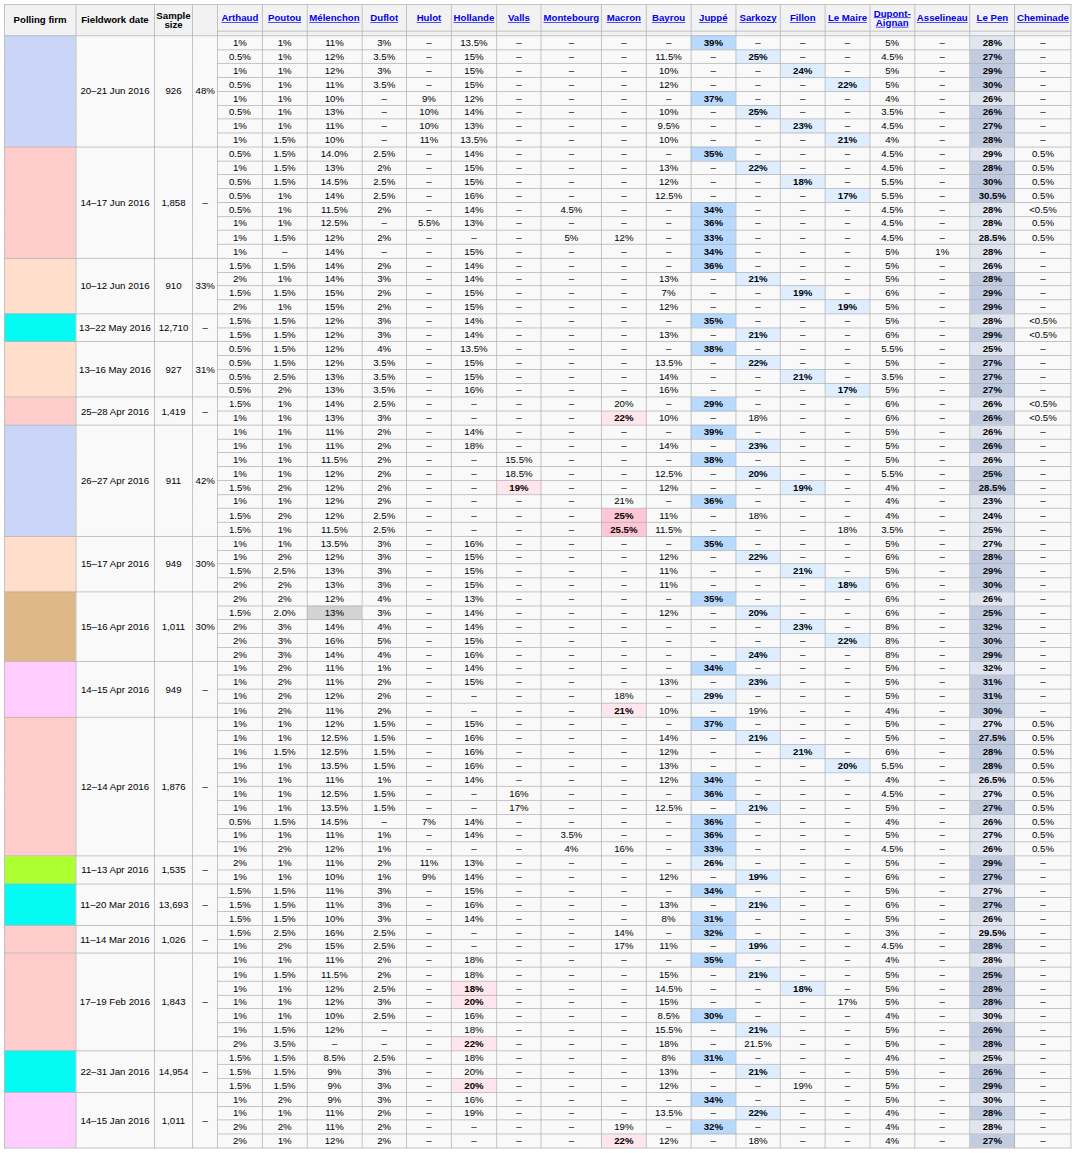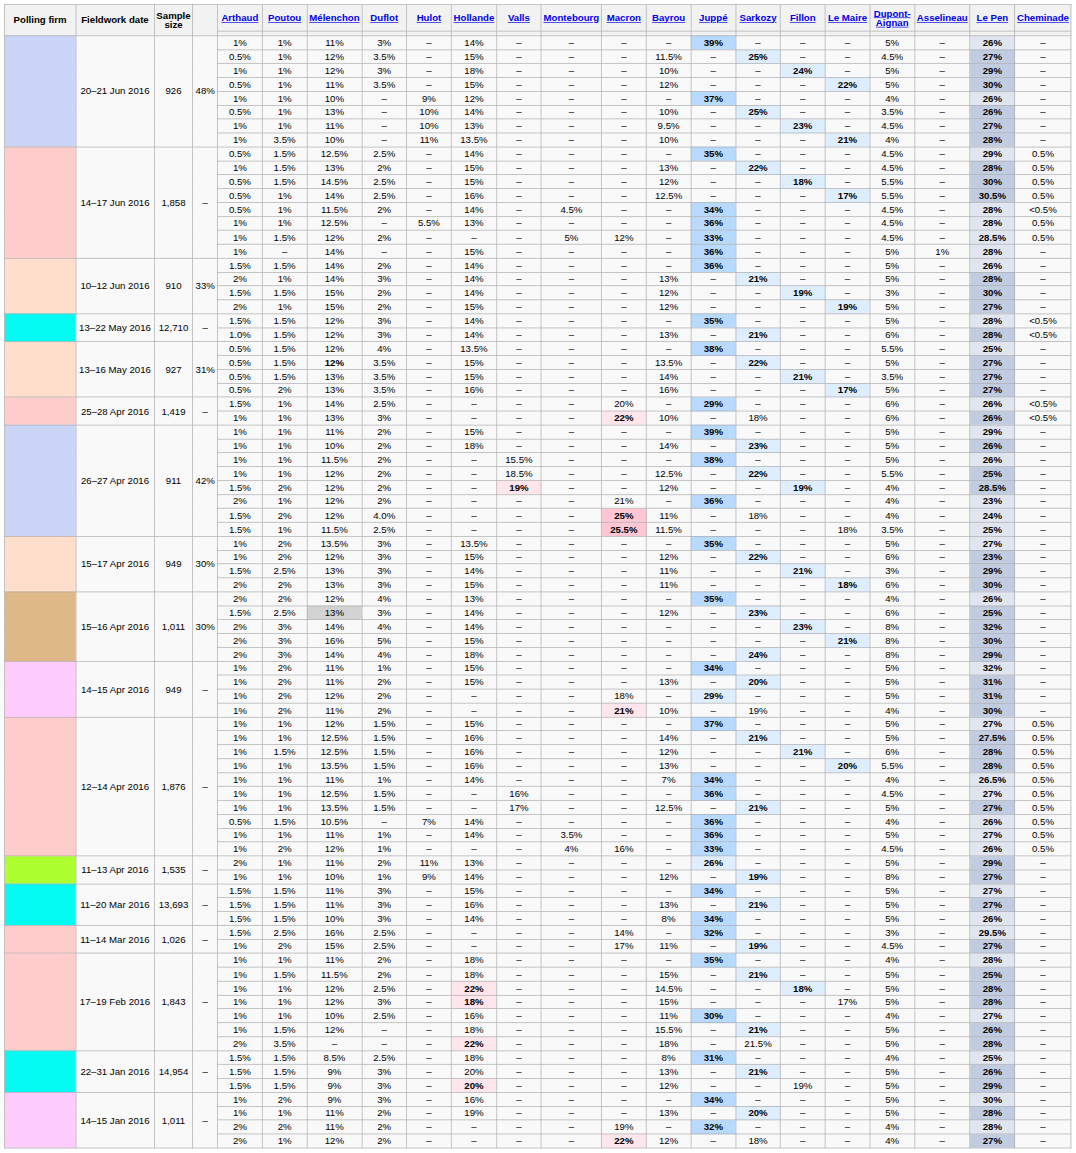(474, 43) 13.5% -> (474, 43) 14%
(992, 43) 28% -> (992, 43) 26%
(474, 71) 15% -> (474, 71) 18%
(285, 140) 1.5% -> (285, 140) 3.5%
(334, 154) 14.0% -> (334, 154) 12.5%
(713, 252) 34% -> (713, 252) 36%
(474, 293) 15% -> (474, 293) 14%
(669, 293) 7% -> (669, 293) 12%
(892, 293) 6% -> (892, 293) 3%
(992, 293) 29% -> (992, 293) 30%
(992, 307) 29% -> (992, 307) 27%
(240, 335) 1.5% -> (240, 335) 1.0%
(992, 335) 29% -> (992, 335) 28%
(334, 363) normal -> (334, 363) bold
(285, 377) 2.5% -> (285, 377) 1.5%
(474, 432) 14% -> (474, 432) 15%
(992, 432) 26% -> (992, 432) 29%
(334, 446) 11% -> (334, 446) 10%
(758, 474) 20% -> (758, 474) 22%
(240, 502) 1% -> (240, 502) 2%
(384, 516) 2.5% -> (384, 516) 4.0%
(285, 543) 1% -> (285, 543) 2%
(474, 543) 16% -> (474, 543) 13.5%
(992, 557) 28% -> (992, 557) 23%
(474, 571) 15% -> (474, 571) 14%
(892, 571) 5% -> (892, 571) 3%
(892, 599) 6% -> (892, 599) 4%
(285, 613) 2.0% -> (285, 613) 2.5%
(758, 613) 20% -> (758, 613) 23%
(847, 641) 22% -> (847, 641) 21%
(474, 655) 16% -> (474, 655) 18%
(474, 669) 14% -> (474, 669) 15%
(758, 683) 23% -> (758, 683) 20%
(669, 780) 12% -> (669, 780) 7%
(334, 822) 14.5% -> (334, 822) 10.5%
(892, 877) 6% -> (892, 877) 8%
(892, 905) 6% -> (892, 905) 5%
(713, 919) 31% -> (713, 919) 34%
(992, 947) 28% -> (992, 947) 27%
(474, 988) 18% -> (474, 988) 22%
(474, 1002) 20% -> (474, 1002) 18%
(669, 1016) 8.5% -> (669, 1016) 11%
(992, 1016) 30% -> (992, 1016) 27%
(669, 1113) 13.5% -> (669, 1113) 13%
(758, 1113) 22% -> (758, 1113) 20%
(892, 1113) 4% -> (892, 1113) 5%
